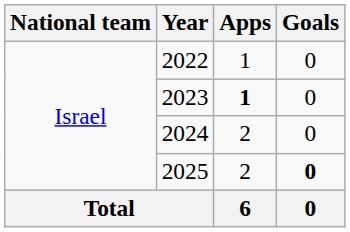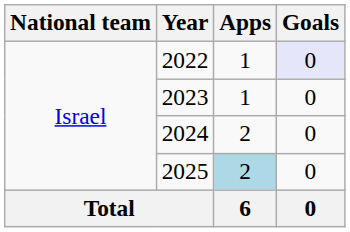(310, 60) no background -> (310, 60) lavender background
(245, 97) bold -> (245, 97) normal
(245, 171) no background -> (245, 171) lightblue background
(310, 171) bold -> (310, 171) normal
